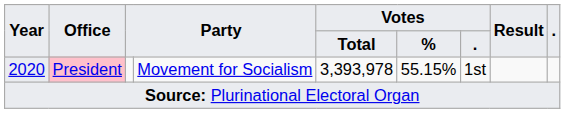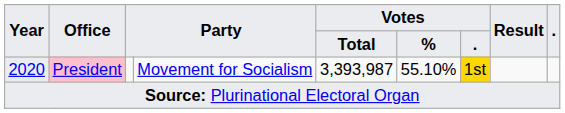(357, 70) 3,393,978 -> (357, 70) 3,393,987
(429, 70) 55.15% -> (429, 70) 55.10%
(475, 70) no background -> (475, 70) gold background
